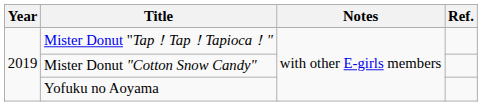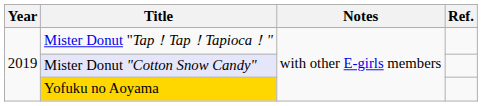(150, 65) no background -> (150, 65) lavender background
(101, 88) no background -> (101, 88) gold background
